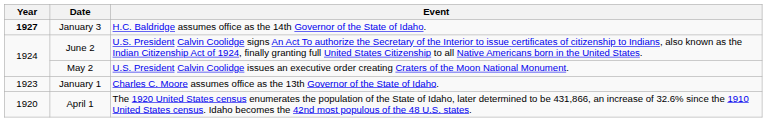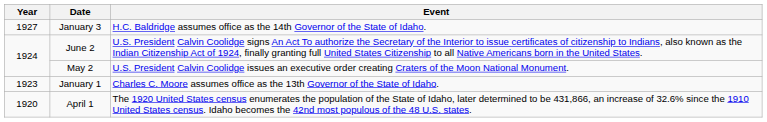(27, 27) bold -> (27, 27) normal
